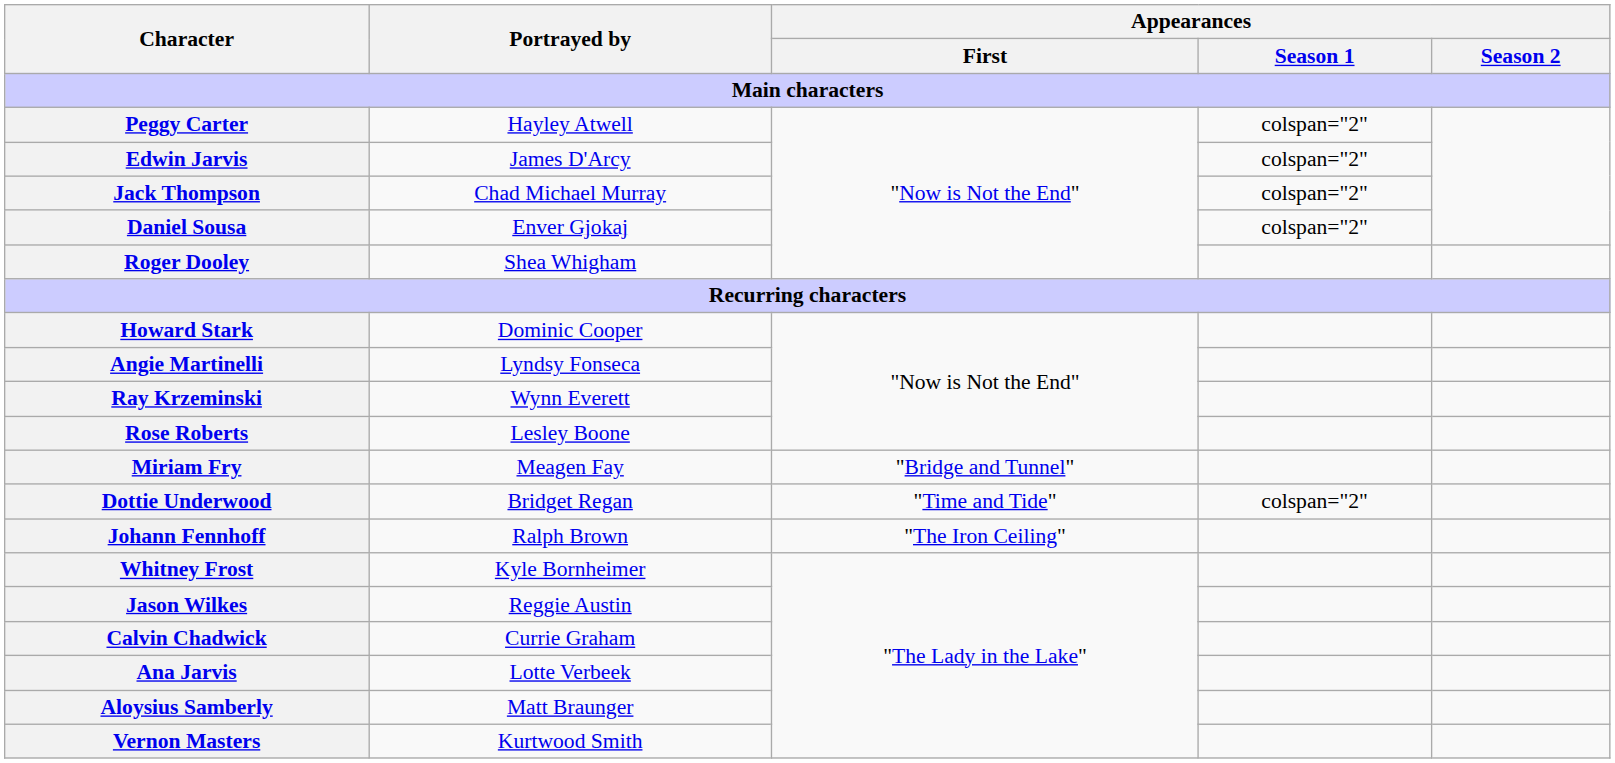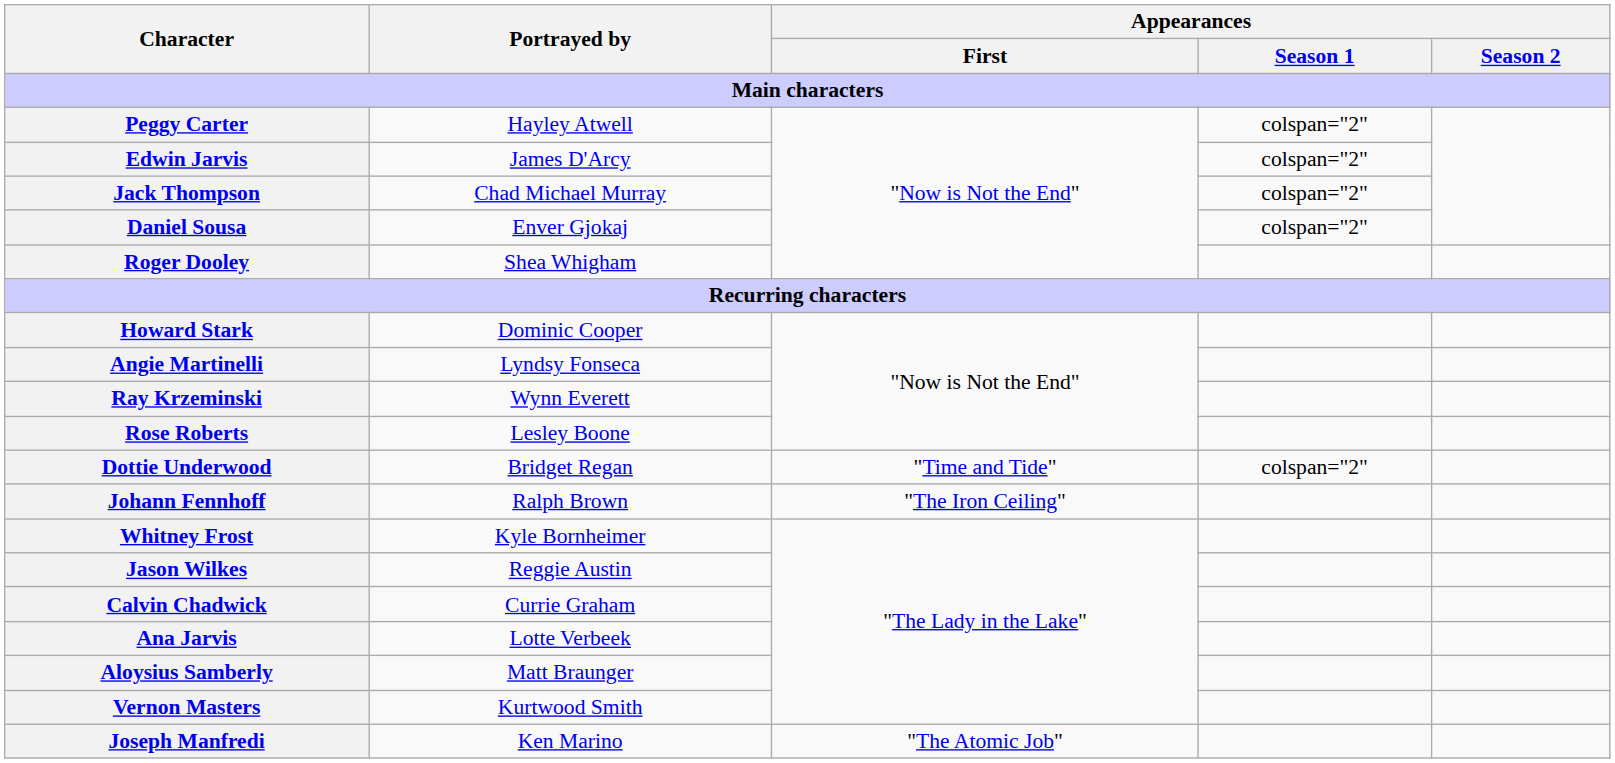- row: (187, 466)
+ row: (187, 741)
